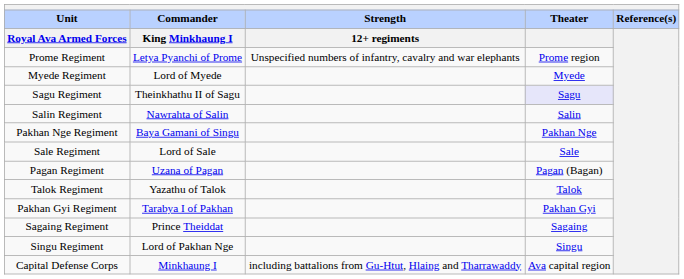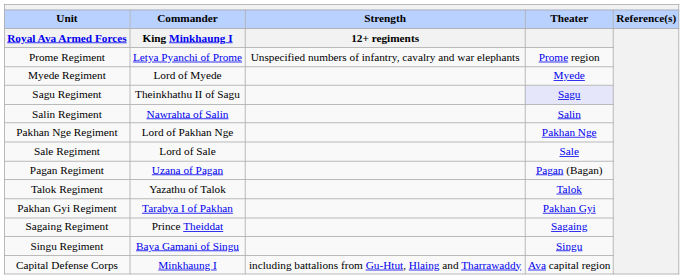(187, 132) Baya Gamani of Singu -> (187, 132) Lord of Pakhan Nge
(187, 246) Lord of Pakhan Nge -> (187, 246) Baya Gamani of Singu
